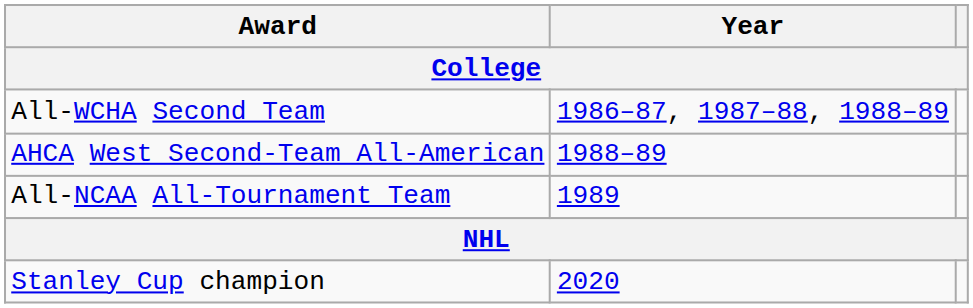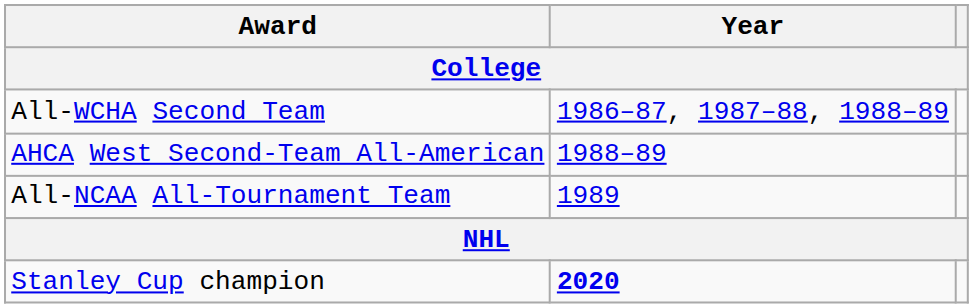(588, 282) normal -> (588, 282) bold
